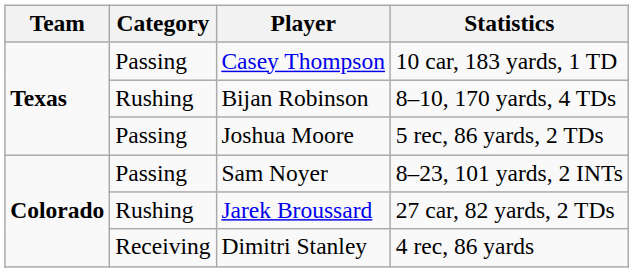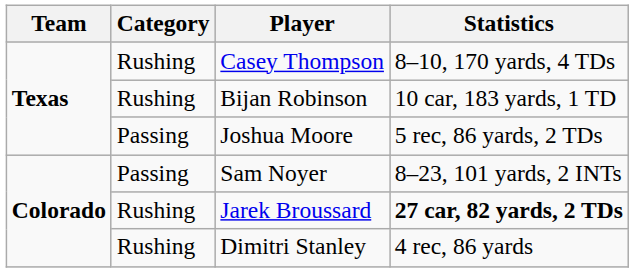(151, 60) Passing -> (156, 60) Rushing
(506, 60) 10 car, 183 yards, 1 TD -> (505, 60) 8–10, 170 yards, 4 TDs
(506, 98) 8–10, 170 yards, 4 TDs -> (505, 98) 10 car, 183 yards, 1 TD
(505, 210) normal -> (509, 210) bold
(163, 247) Receiving -> (156, 247) Rushing
